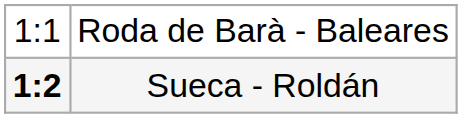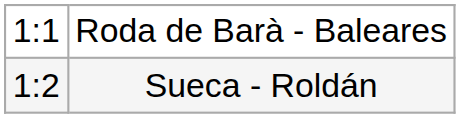(37, 84) bold -> (36, 84) normal
